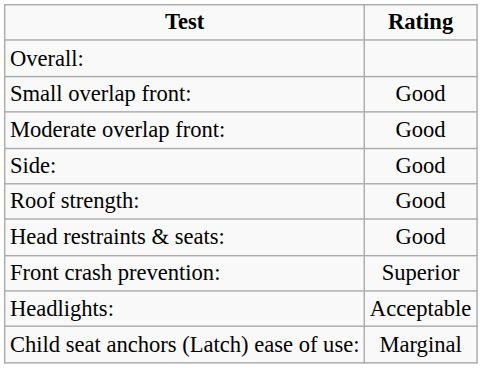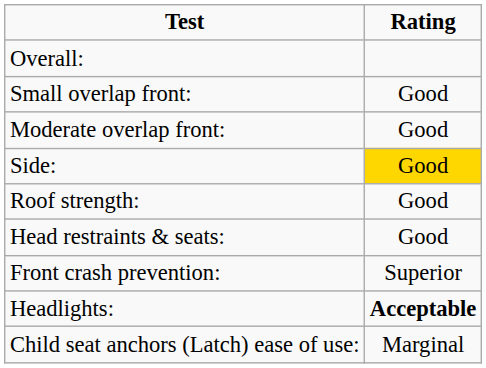(421, 165) no background -> (423, 165) gold background
(421, 308) normal -> (423, 308) bold
